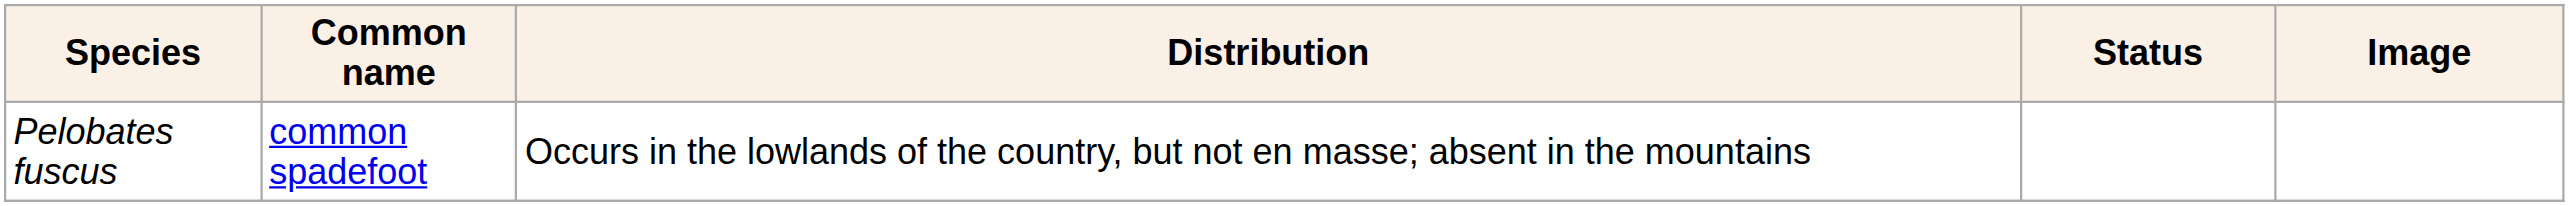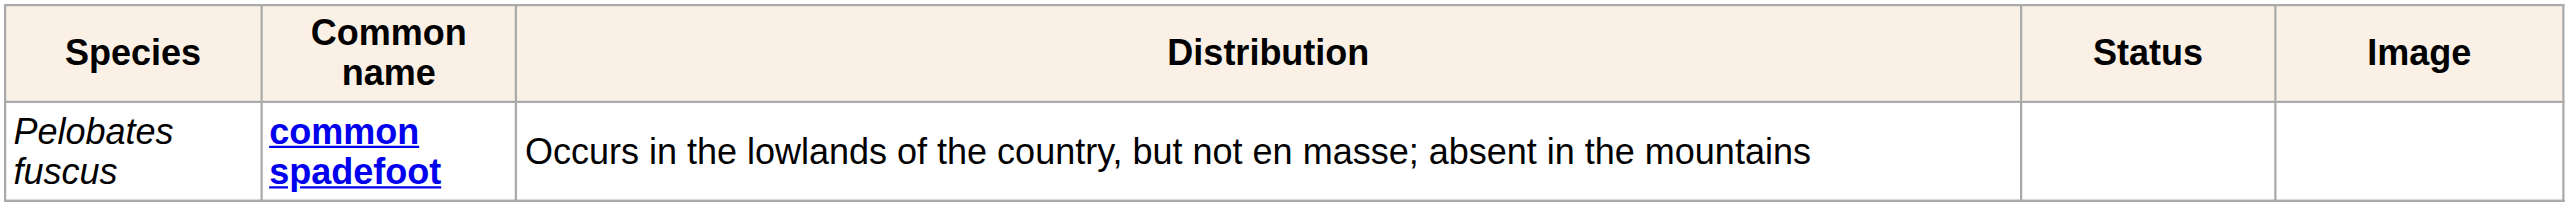(348, 150) normal -> (355, 150) bold
